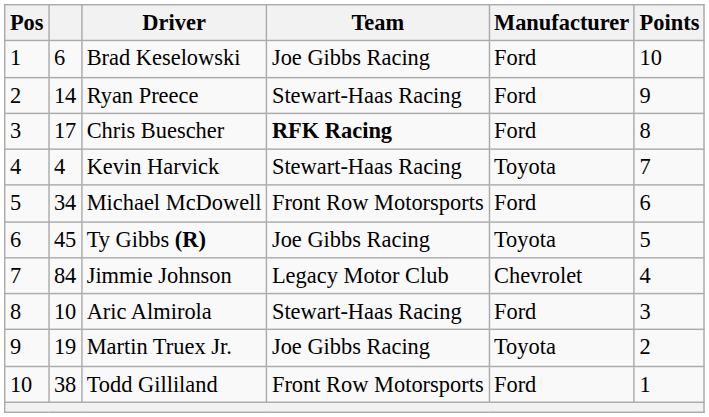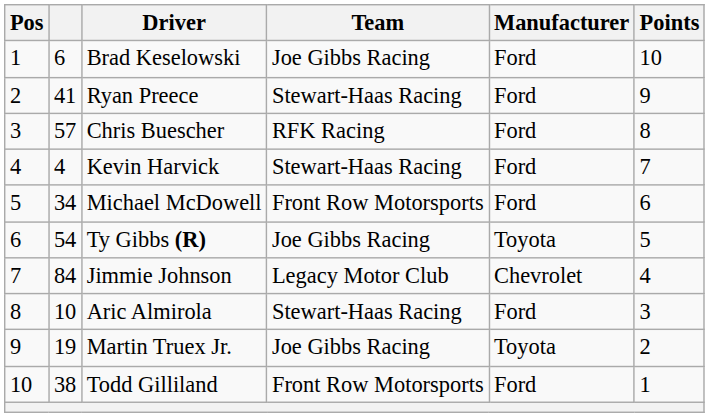(65, 94) 14 -> (65, 94) 41
(65, 130) 17 -> (65, 130) 57
(332, 130) bold -> (328, 130) normal
(525, 166) Toyota -> (515, 166) Ford
(65, 238) 45 -> (65, 238) 54
